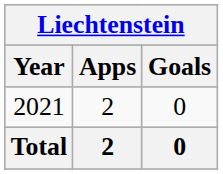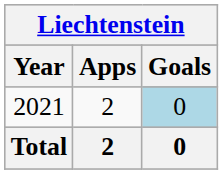(180, 106) no background -> (180, 106) lightblue background
